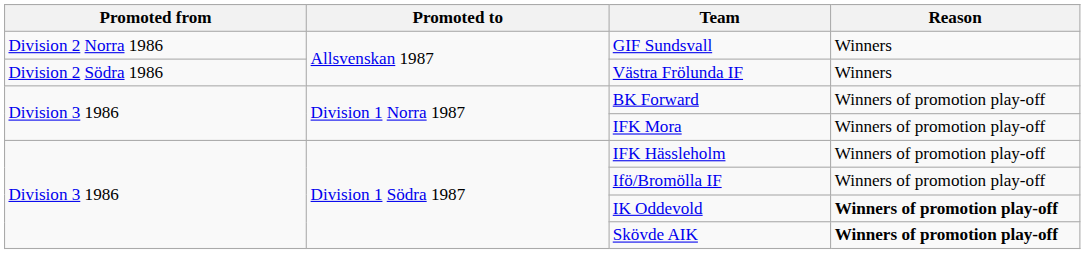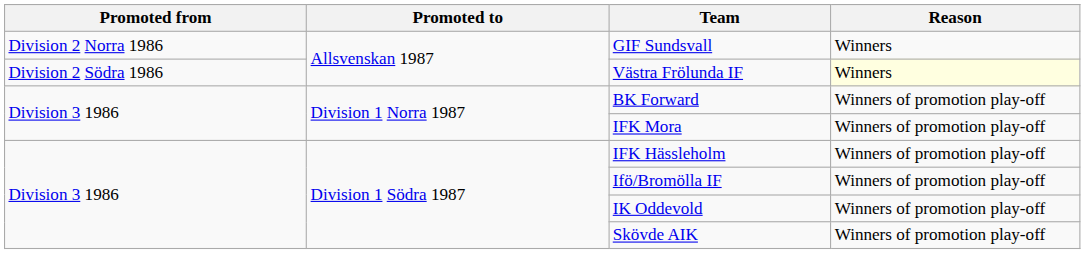(863, 72) no background -> (863, 72) lightyellow background
(946, 208) bold -> (940, 208) normal
(946, 235) bold -> (940, 235) normal
